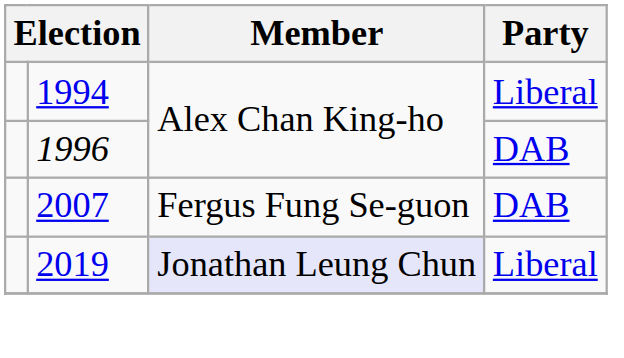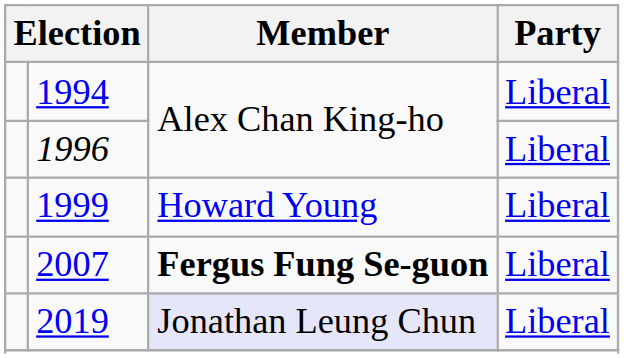(531, 148) DAB -> (558, 148) Liberal
+ row: (72, 206)
(313, 206) normal -> (323, 263) bold
(531, 206) DAB -> (558, 263) Liberal
